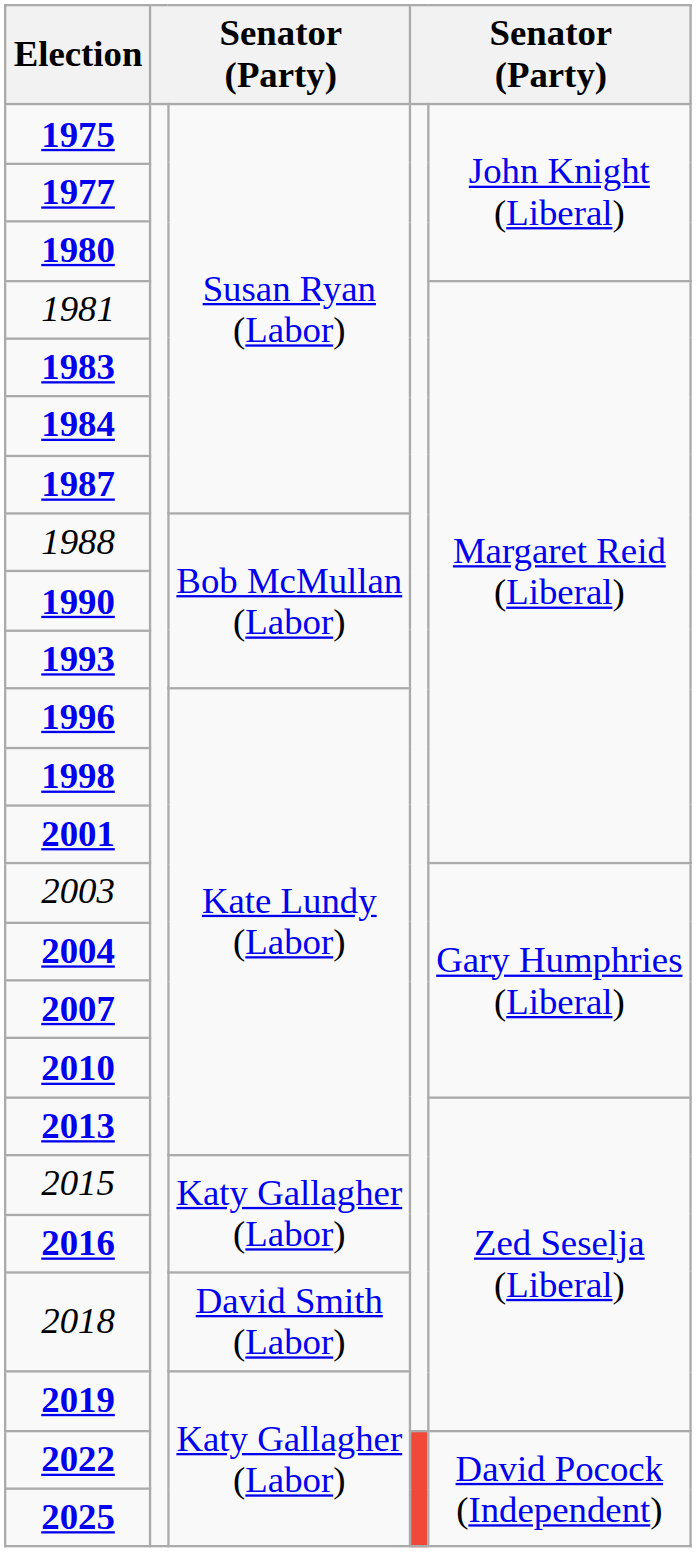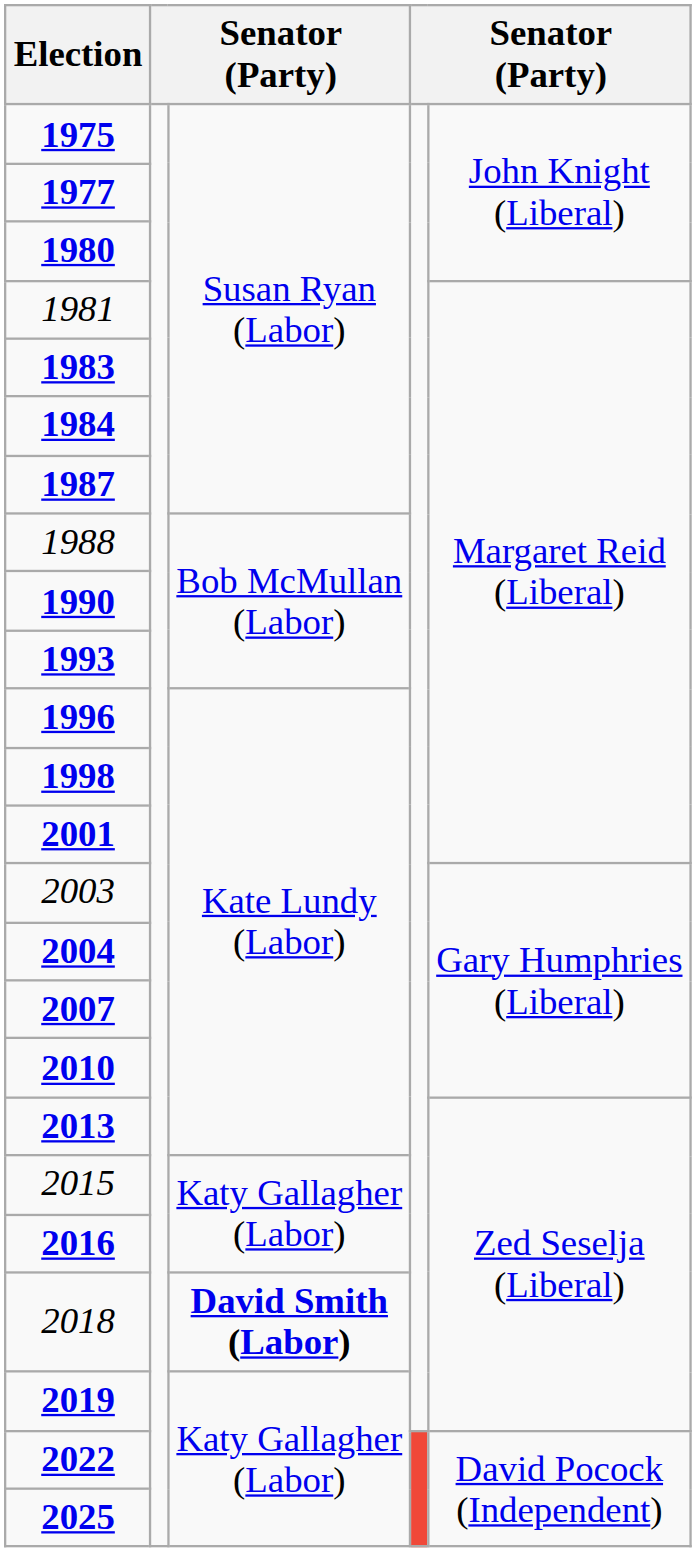(289, 1321) normal -> (289, 1321) bold
